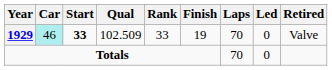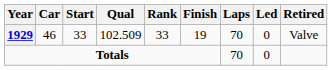(50, 34) paleturquoise background -> (50, 34) no background
(80, 34) bold -> (80, 34) normal
